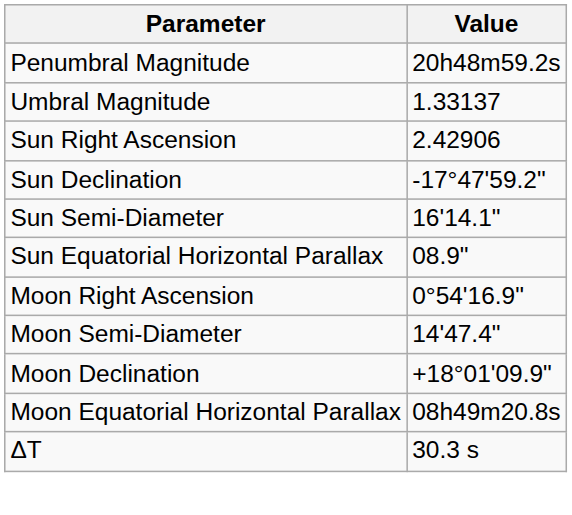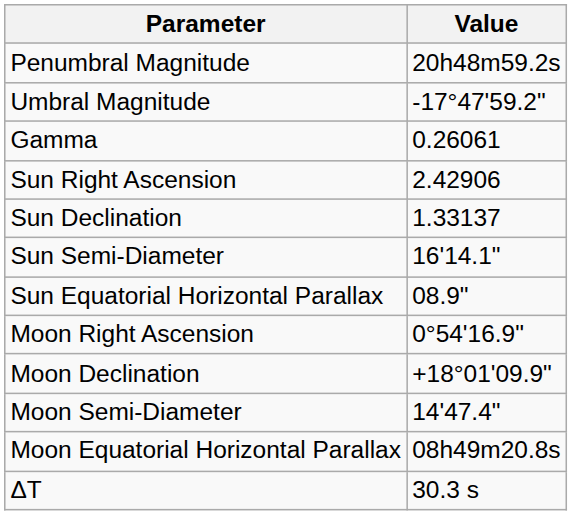(456, 101) 1.33137 -> (479, 101) -17°47'59.2"
+ row: (54, 140)
(479, 179) -17°47'59.2" -> (456, 218) 1.33137
rows swapped: (105, 373) <-> (126, 334)
